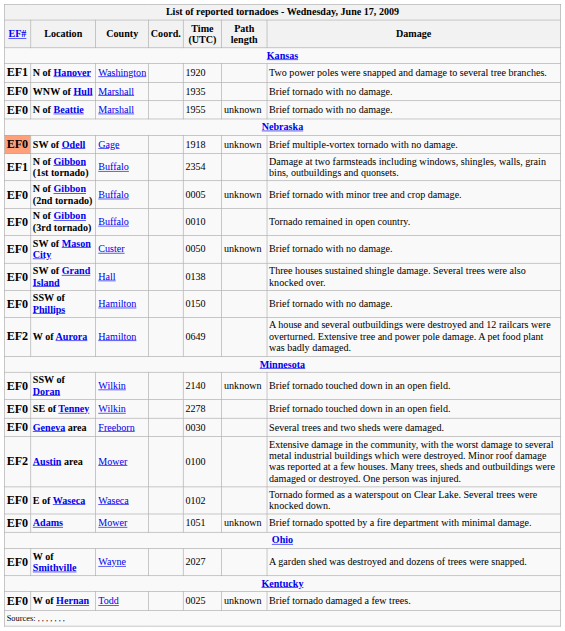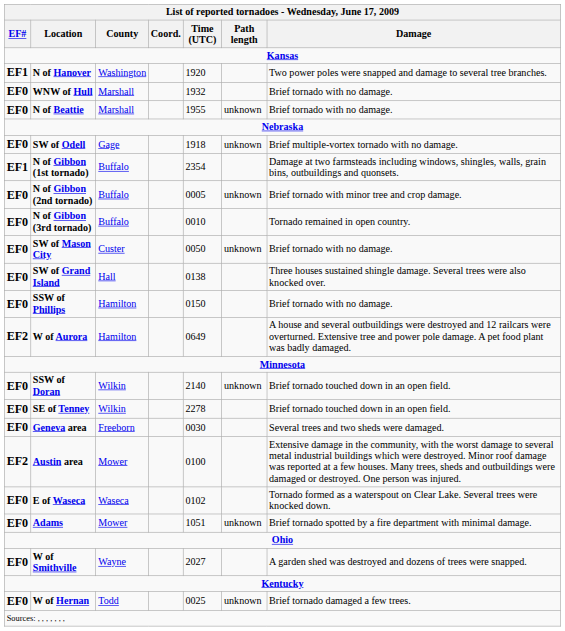(196, 91) 1935 -> (196, 91) 1932
(17, 144) lightsalmon background -> (17, 144) no background
